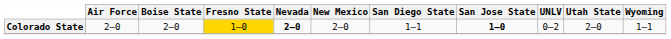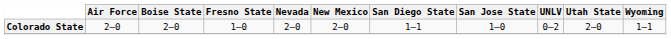(239, 27) gold background -> (239, 27) no background
(292, 27) bold -> (292, 27) normal
(497, 27) bold -> (497, 27) normal
